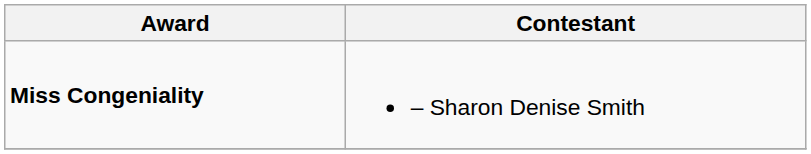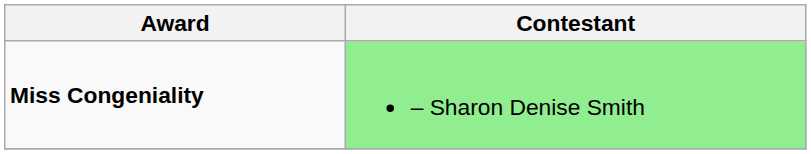(576, 107) no background -> (576, 107) lightgreen background
